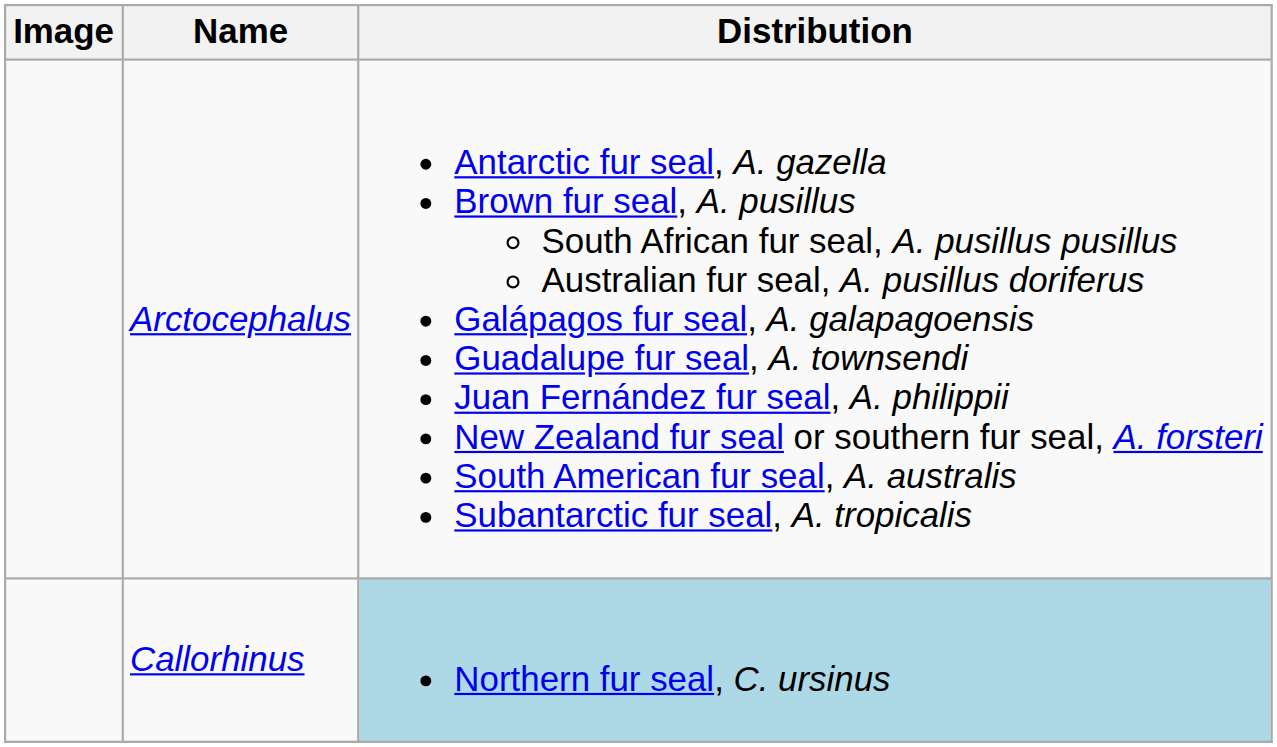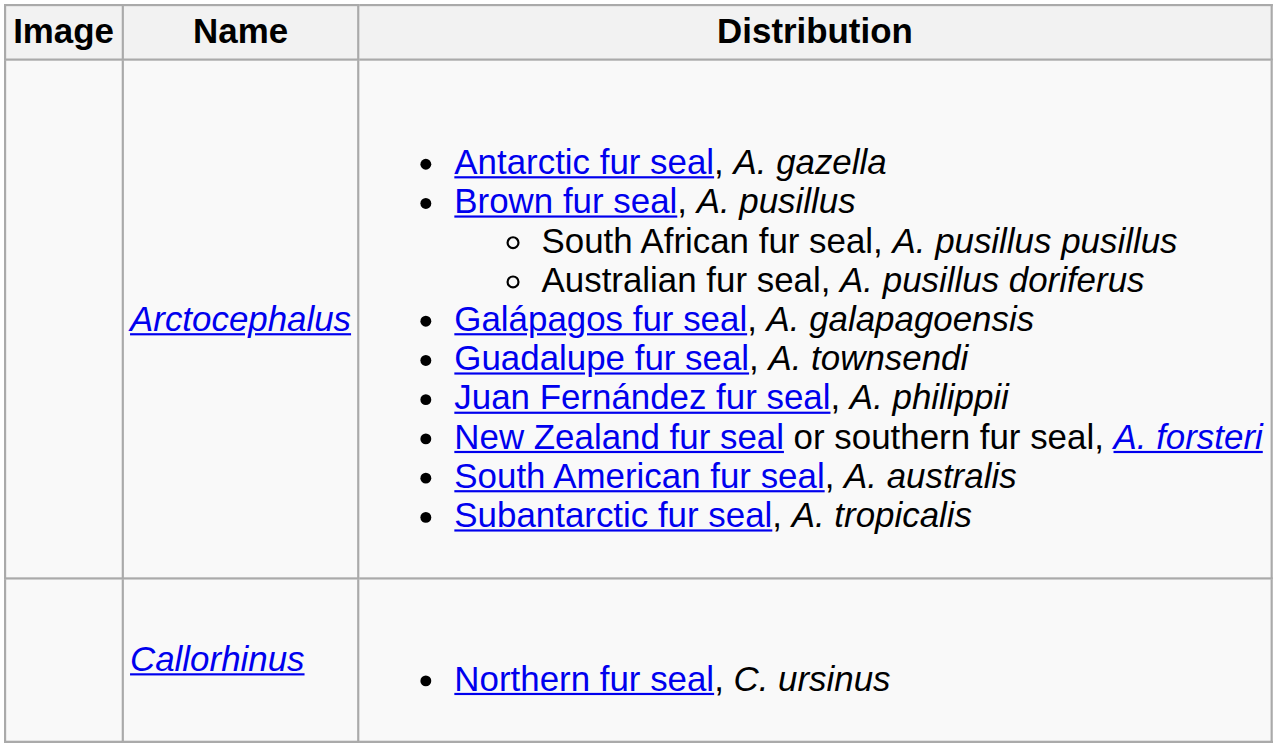(815, 680) lightblue background -> (815, 680) no background
